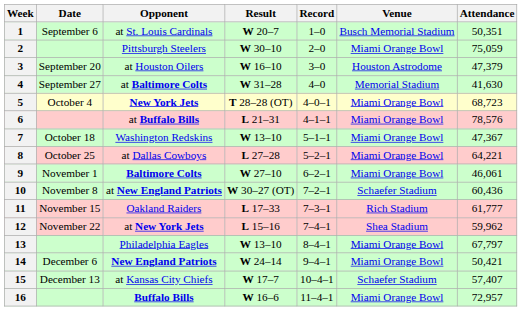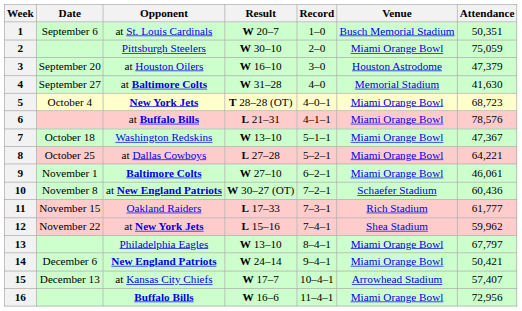(397, 279) Schaefer Stadium -> (397, 279) Arrowhead Stadium
(487, 297) 72,957 -> (487, 297) 72,956
